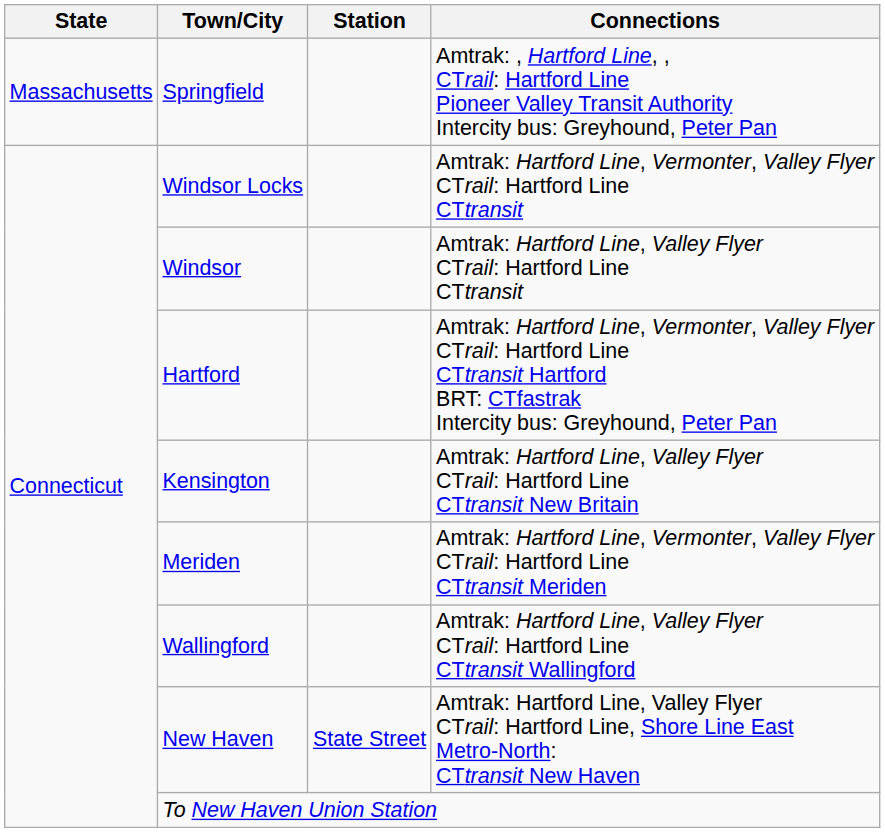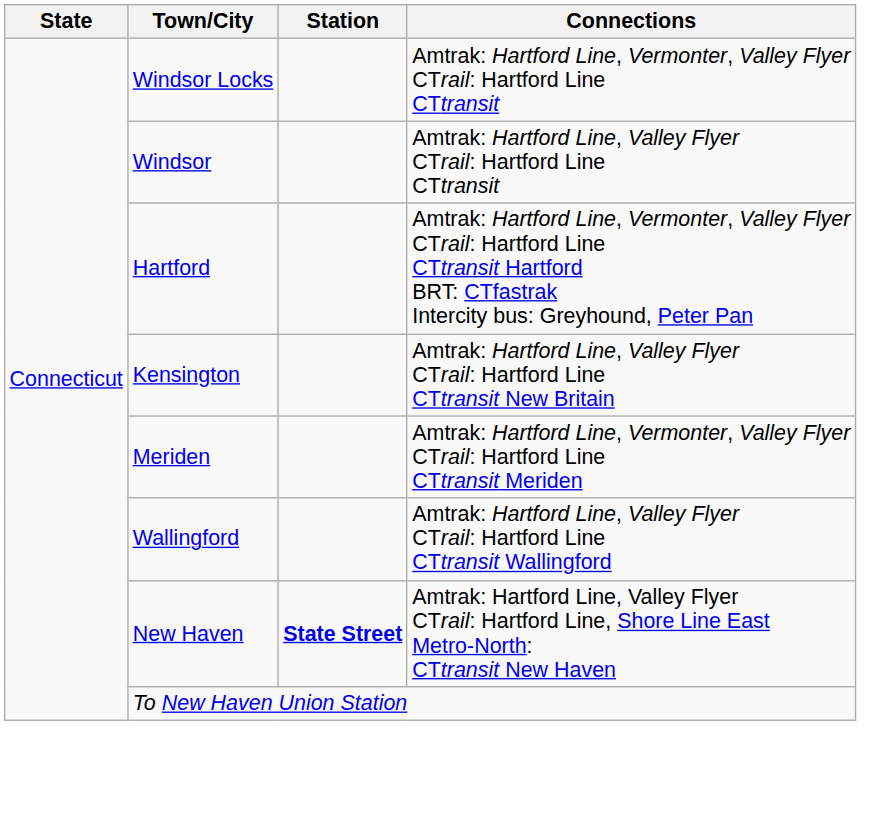- row: (213, 91)
(370, 739) normal -> (343, 633) bold
